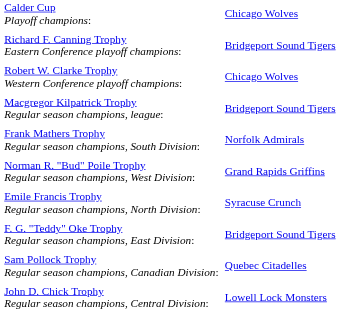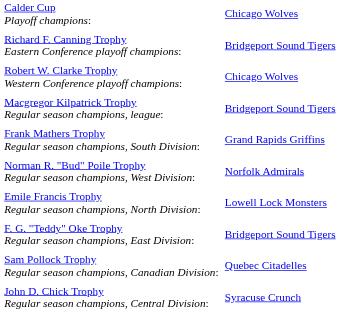(265, 139) Norfolk Admirals -> (275, 139) Grand Rapids Griffins
(275, 171) Grand Rapids Griffins -> (265, 171) Norfolk Admirals
(263, 202) Syracuse Crunch -> (276, 202) Lowell Lock Monsters
(276, 297) Lowell Lock Monsters -> (263, 297) Syracuse Crunch
